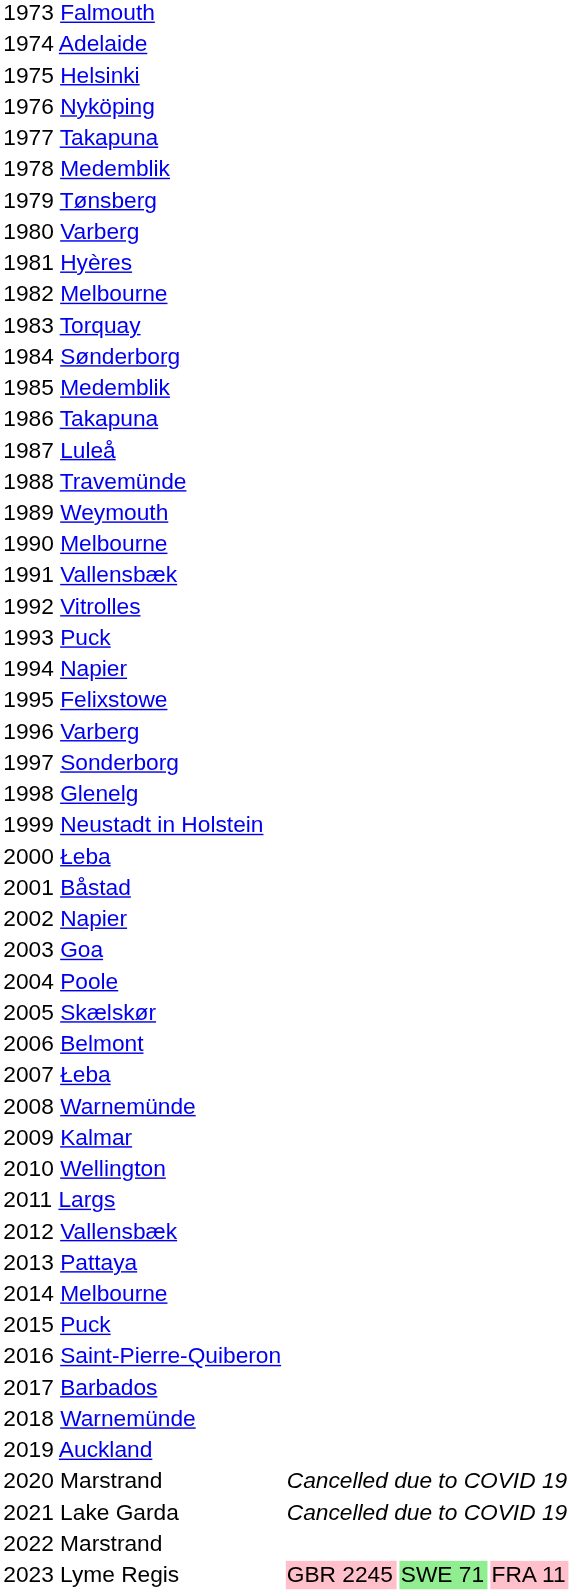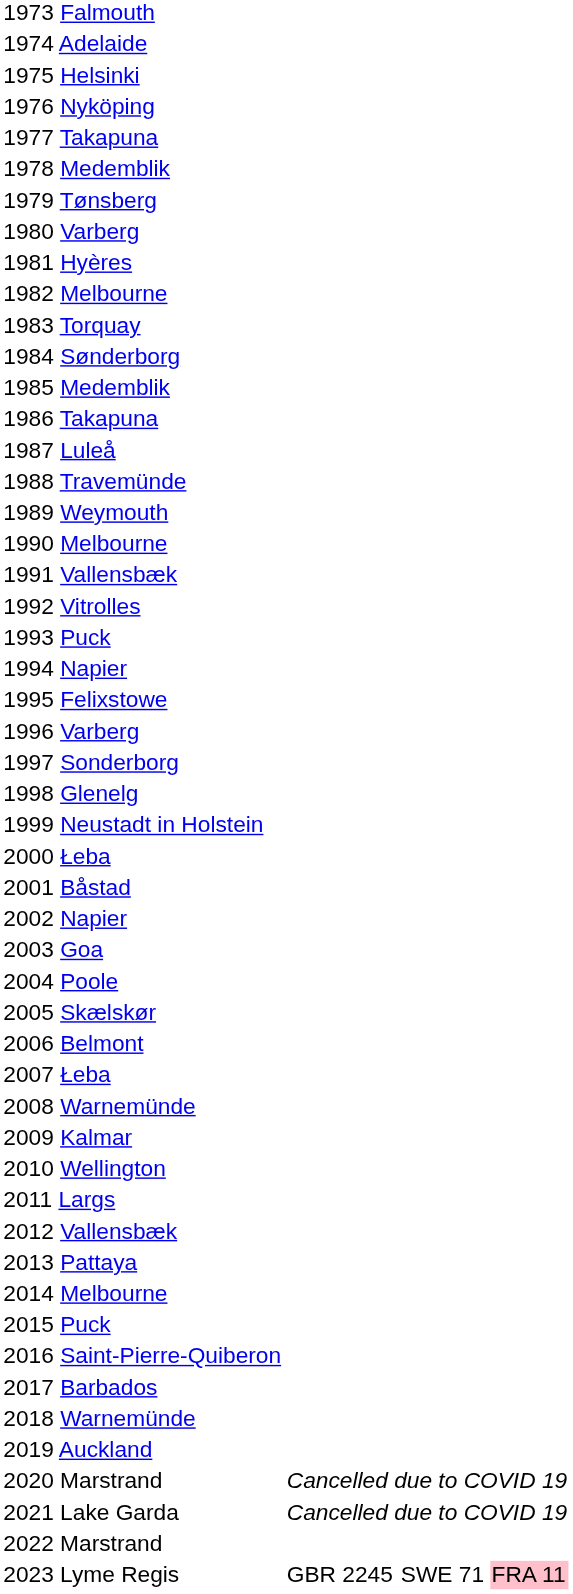(340, 1574) pink background -> (340, 1574) no background
(442, 1574) lightgreen background -> (442, 1574) no background
